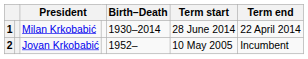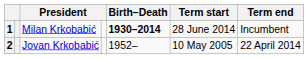(135, 29) normal -> (135, 29) bold
(271, 29) 22 April 2014 -> (264, 29) Incumbent
(264, 45) Incumbent -> (271, 45) 22 April 2014
